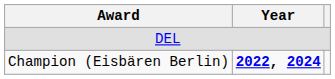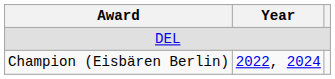(278, 62) bold -> (278, 62) normal
